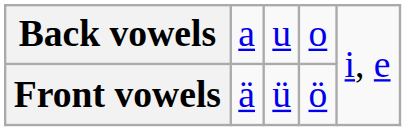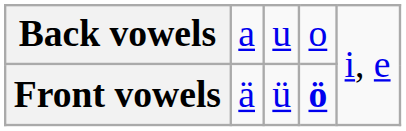(318, 93) normal -> (318, 93) bold
